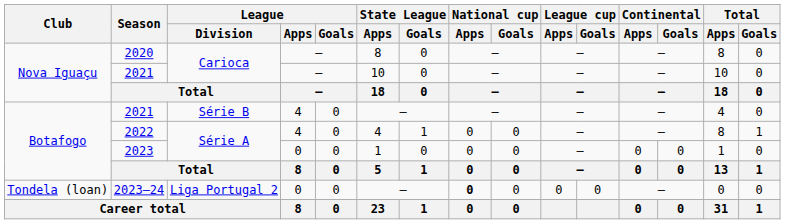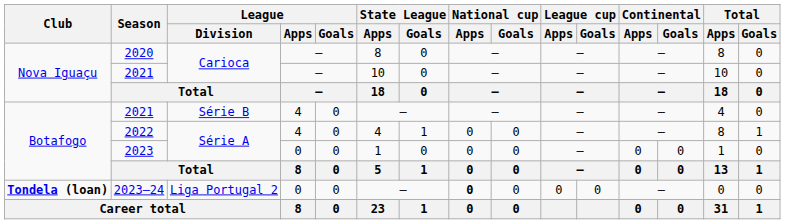(58, 190) normal -> (58, 190) bold
